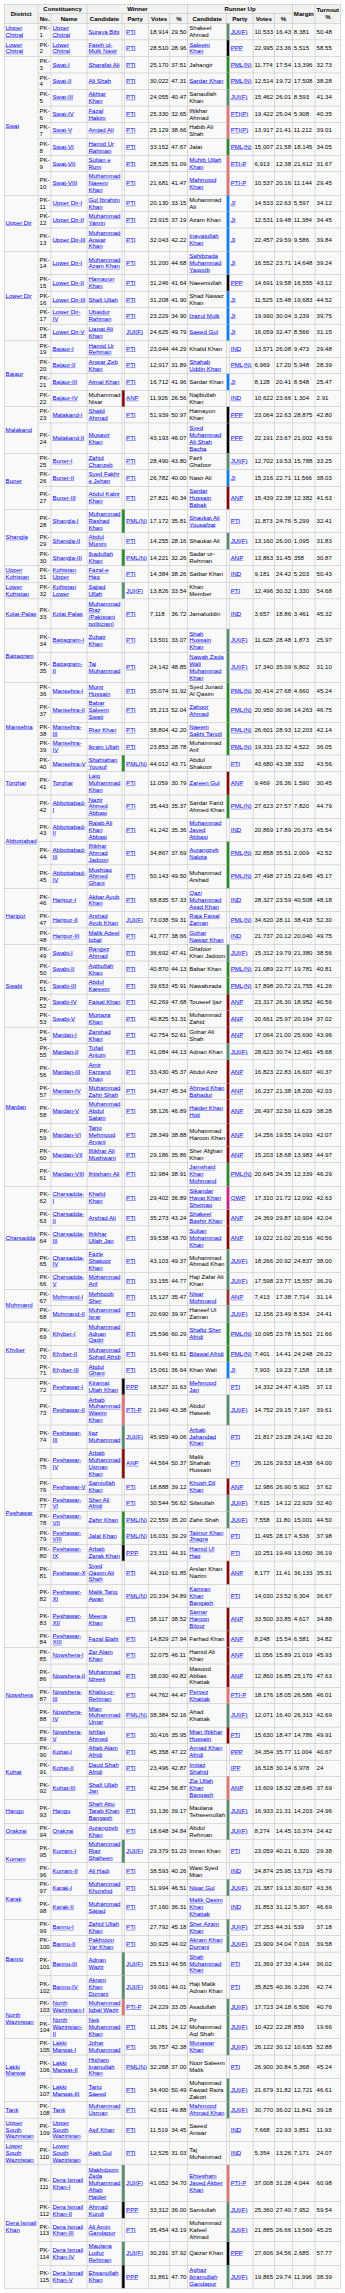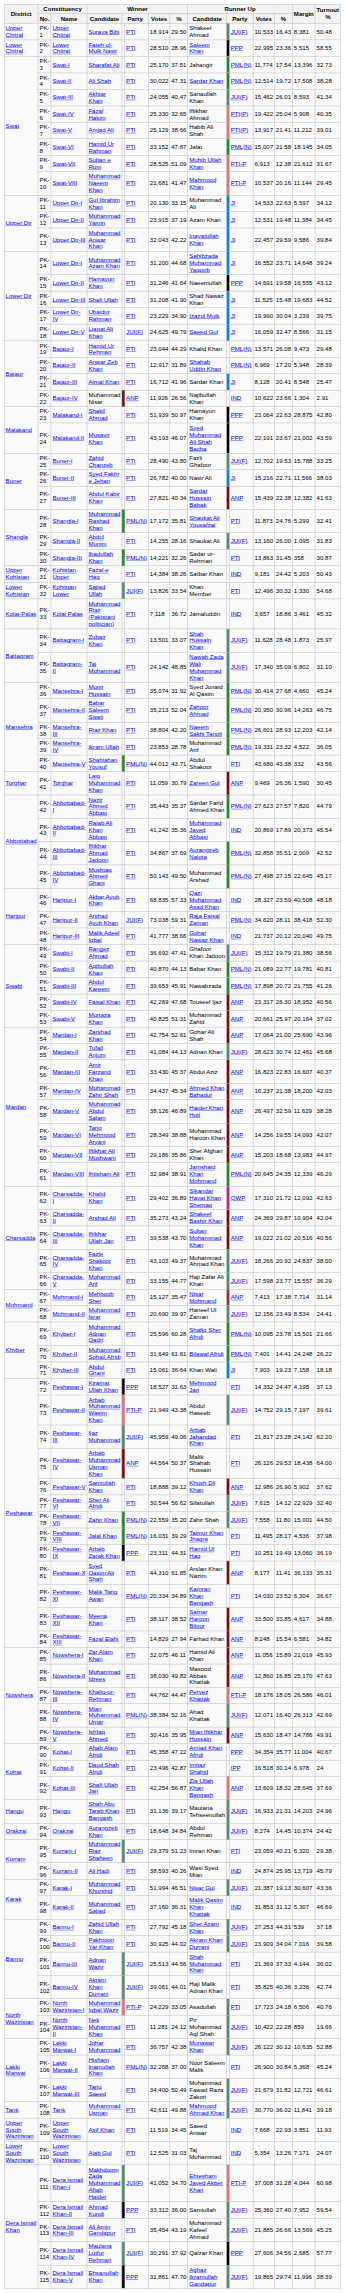(236, 349) IND -> (241, 349) PML(N)
(237, 557) ANP -> (235, 557) PTI
(179, 1334) 60.29 -> (179, 1334) 60.28
(235, 1735) PTI -> (237, 1735) ANP
(239, 2007) JUI(F) -> (235, 2007) PTI
